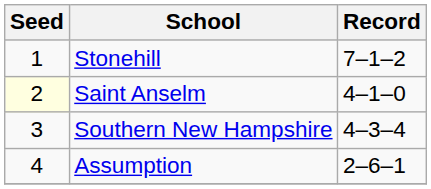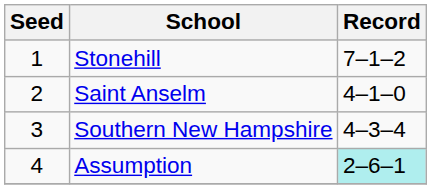(37, 93) lightyellow background -> (37, 93) no background
(374, 165) no background -> (374, 165) paleturquoise background
